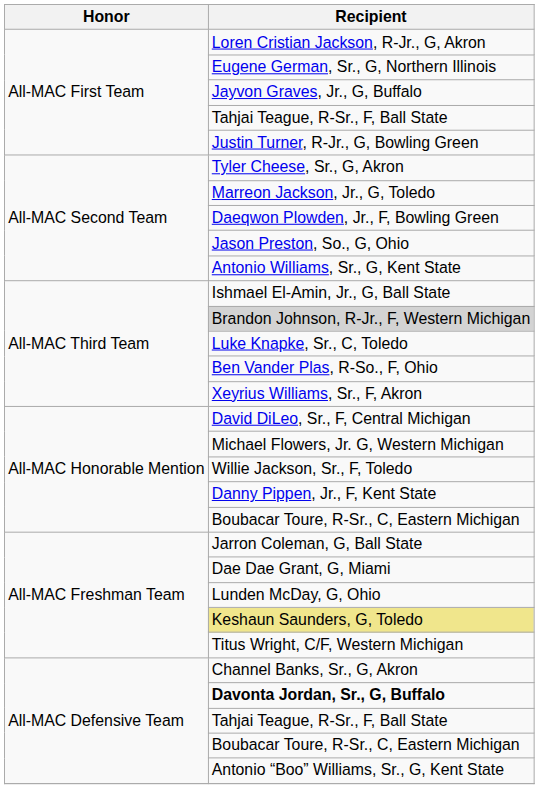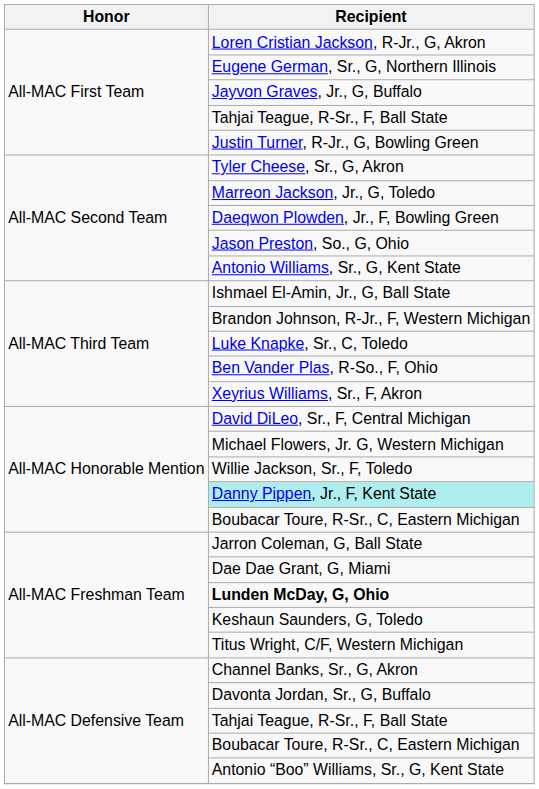(371, 318) lightgrey background -> (371, 318) no background
(324, 494) no background -> (324, 494) paleturquoise background
(296, 594) normal -> (301, 594) bold
(317, 619) khaki background -> (317, 619) no background
(328, 695) bold -> (321, 695) normal
